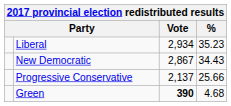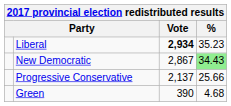(181, 45) normal -> (181, 45) bold
(211, 61) no background -> (211, 61) lightgreen background
(185, 93) bold -> (185, 93) normal
